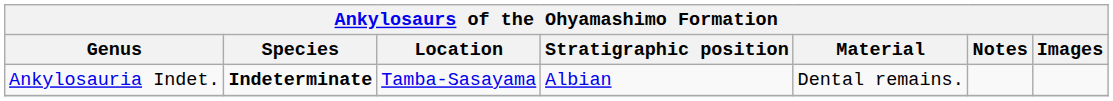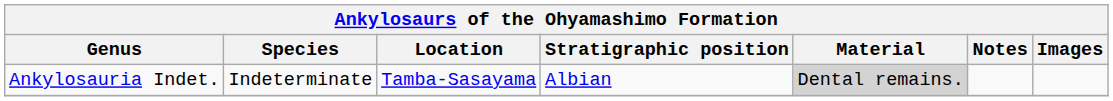(300, 80) bold -> (300, 80) normal
(881, 80) no background -> (881, 80) lightgrey background
